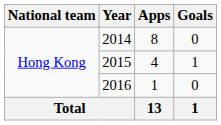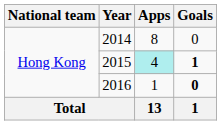(154, 62) no background -> (154, 62) paleturquoise background
(195, 62) normal -> (195, 62) bold
(195, 85) normal -> (195, 85) bold
